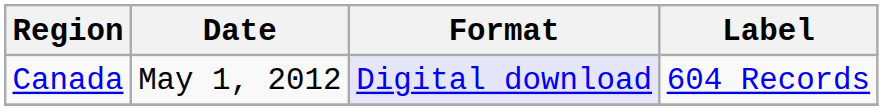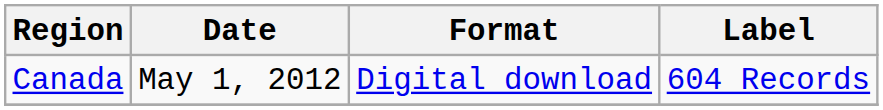(504, 81) lavender background -> (504, 81) no background
